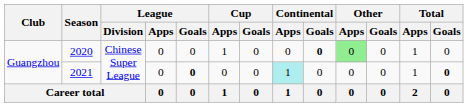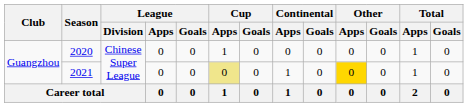(320, 51) bold -> (320, 51) normal
(351, 51) lightgreen background -> (351, 51) no background
(193, 73) bold -> (193, 73) normal
(224, 73) no background -> (224, 73) khaki background
(288, 73) paleturquoise background -> (288, 73) no background
(351, 73) no background -> (351, 73) gold background
(447, 73) bold -> (447, 73) normal
